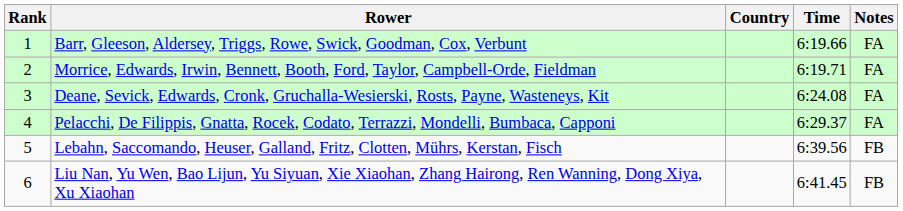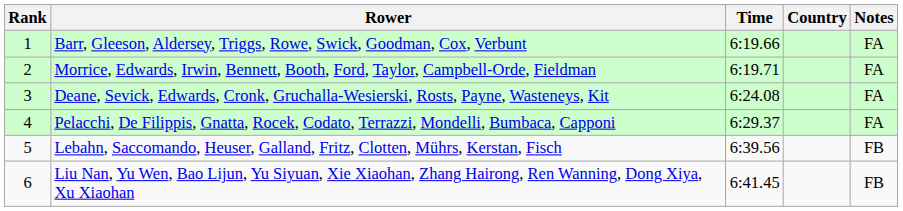columns swapped: (760, 17) <-> (822, 17)
